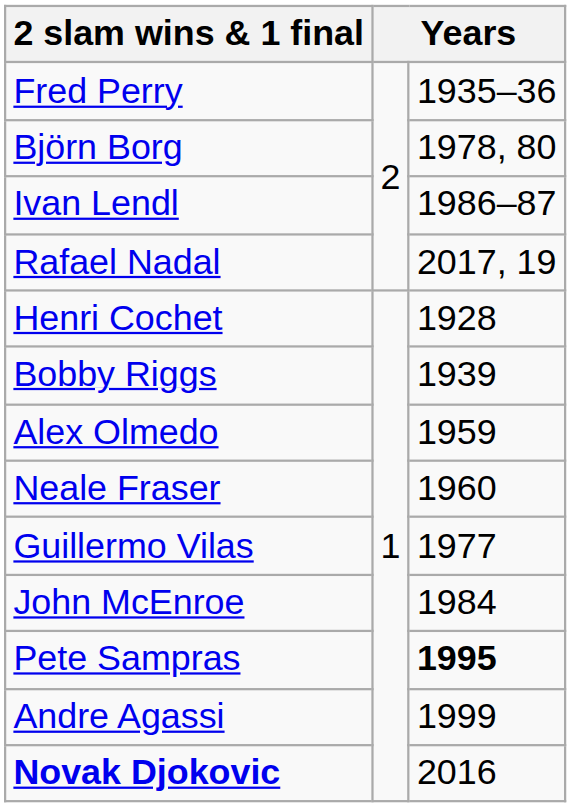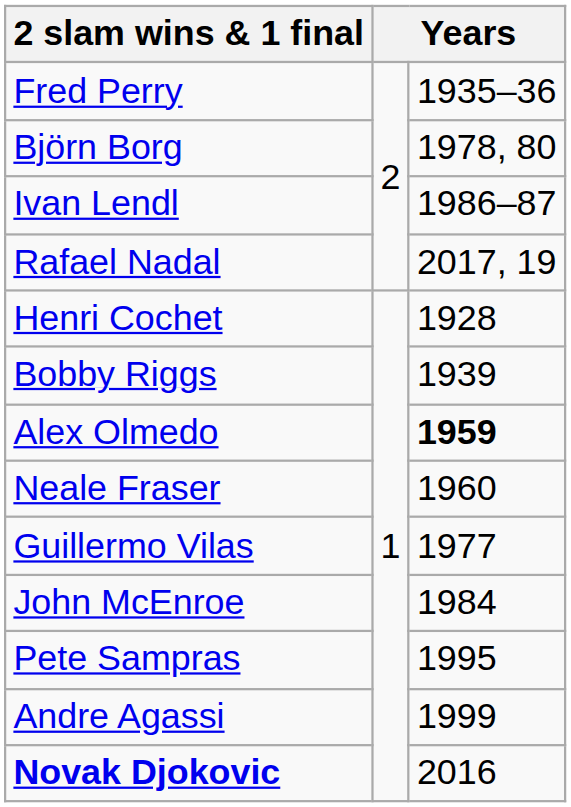(457, 431) normal -> (457, 431) bold
(457, 659) bold -> (457, 658) normal
